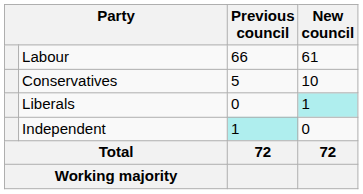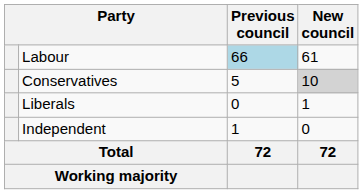(239, 57) no background -> (239, 57) lightblue background
(310, 81) no background -> (310, 81) lightgrey background
(306, 104) paleturquoise background -> (306, 104) no background
(235, 128) paleturquoise background -> (235, 128) no background
